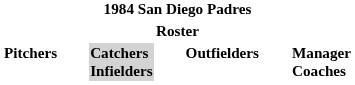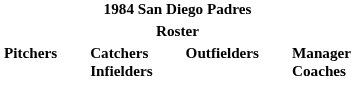(121, 62) lightgrey background -> (121, 62) no background
